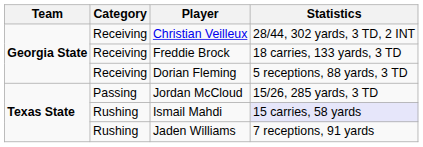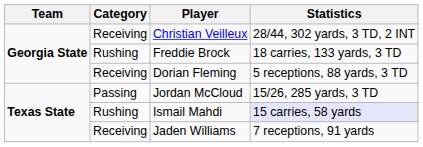(120, 53) Receiving -> (116, 53) Rushing
(116, 131) Rushing -> (120, 131) Receiving
